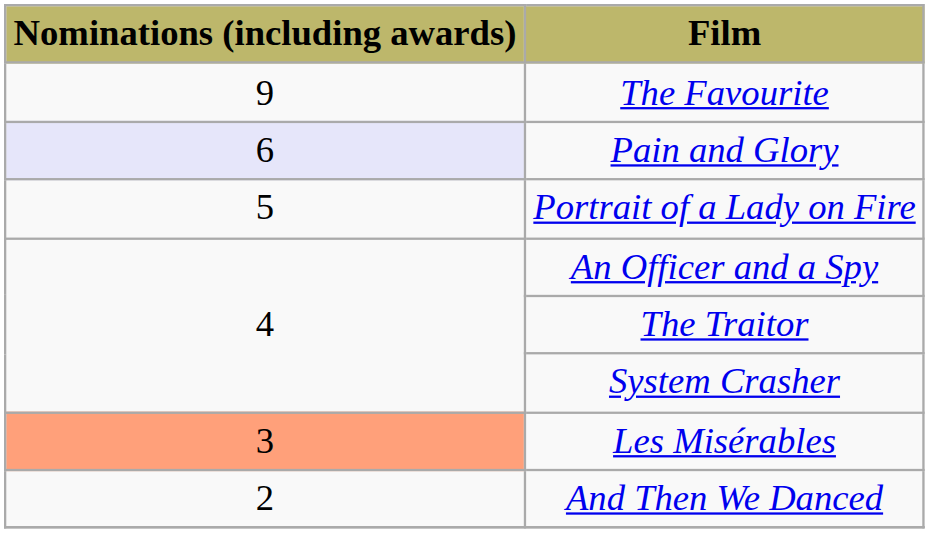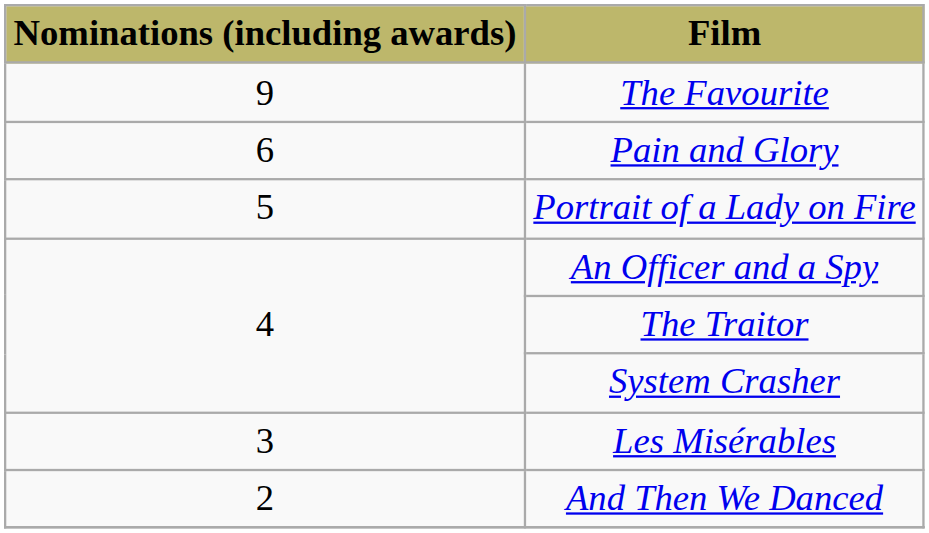(265, 149) lavender background -> (265, 149) no background
(265, 440) lightsalmon background -> (265, 440) no background
